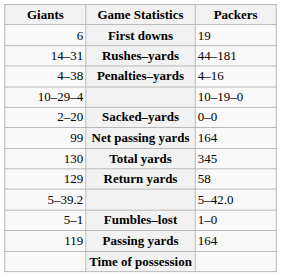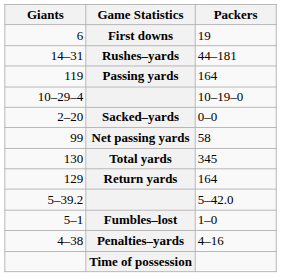rows swapped: (74, 240) <-> (70, 76)
(208, 138) 164 -> (204, 138) 58
(204, 179) 58 -> (208, 179) 164
